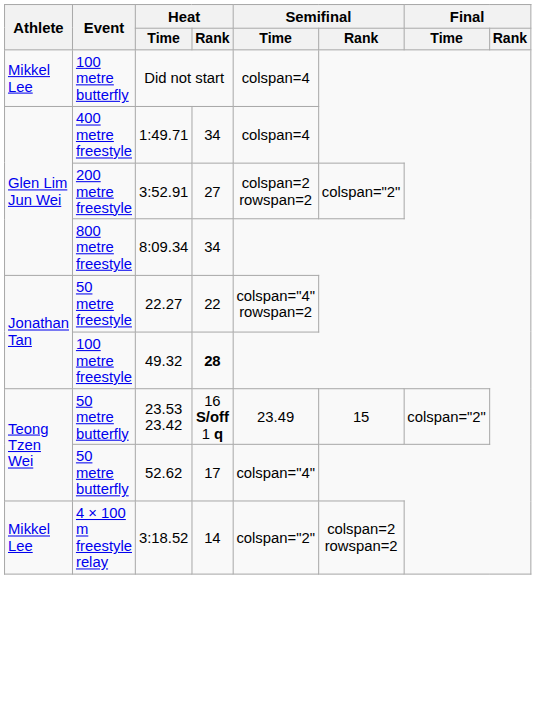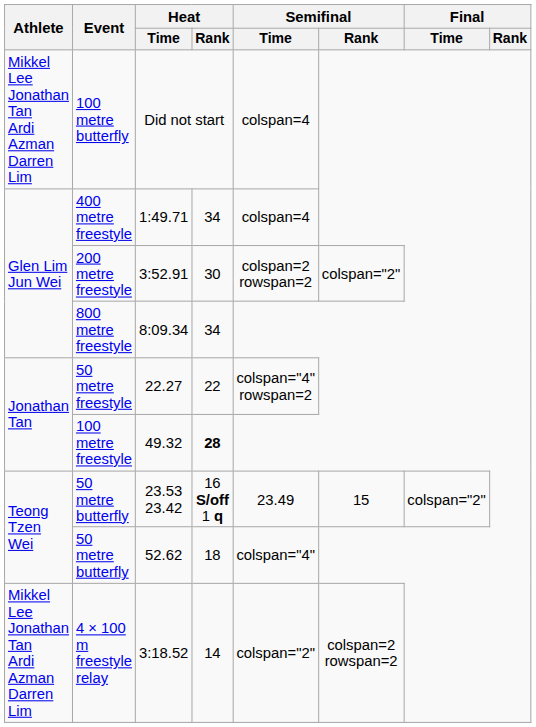(29, 79) Mikkel Lee -> (38, 120) Mikkel Lee Jonathan Tan Ardi Azman Darren Lim
(212, 191) 27 -> (212, 274) 30
(212, 473) 17 -> (212, 556) 18
(29, 538) Mikkel Lee -> (38, 653) Mikkel Lee Jonathan Tan Ardi Azman Darren Lim
